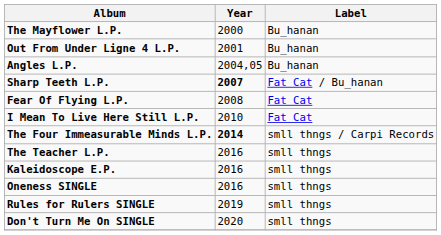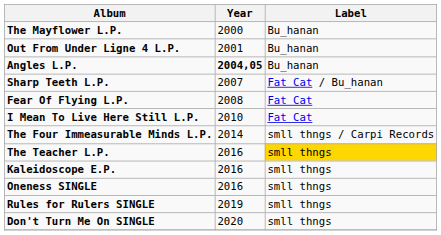(240, 65) normal -> (240, 65) bold
(230, 83) bold -> (230, 83) normal
(230, 135) bold -> (230, 135) normal
(299, 152) no background -> (299, 152) gold background
